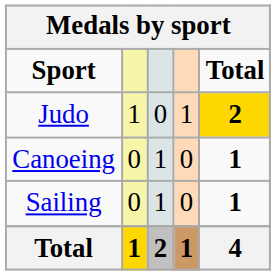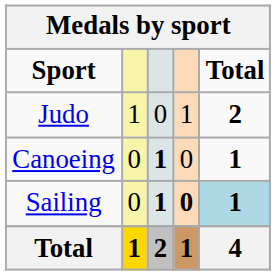(235, 114) gold background -> (235, 114) no background
(160, 158) normal -> (160, 158) bold
(160, 203) normal -> (160, 203) bold
(186, 203) normal -> (186, 203) bold
(235, 203) no background -> (235, 203) lightblue background
